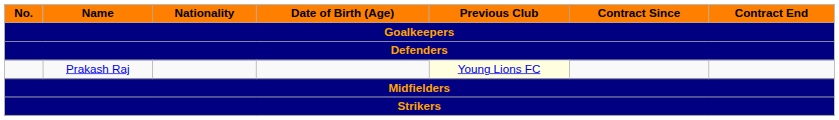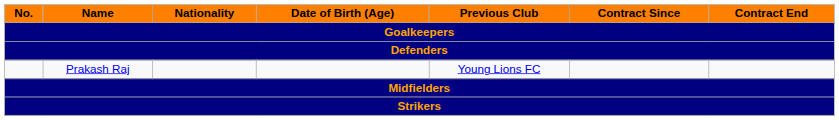(499, 69) lightyellow background -> (499, 69) no background
